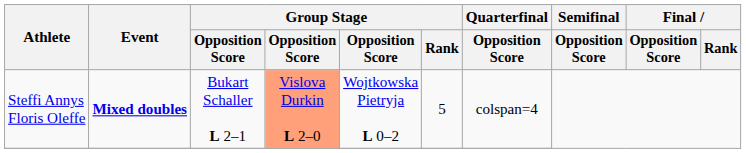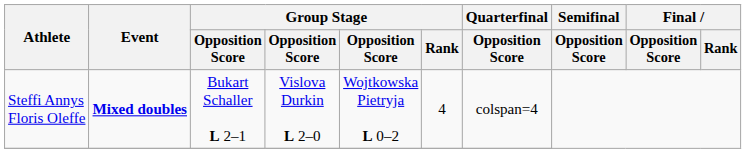(302, 109) lightsalmon background -> (302, 109) no background
(442, 109) 5 -> (442, 109) 4
